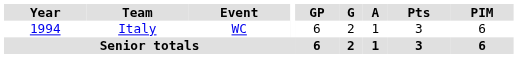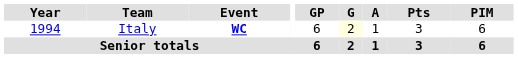(239, 29) normal -> (239, 29) bold
(351, 29) no background -> (351, 29) lightyellow background
